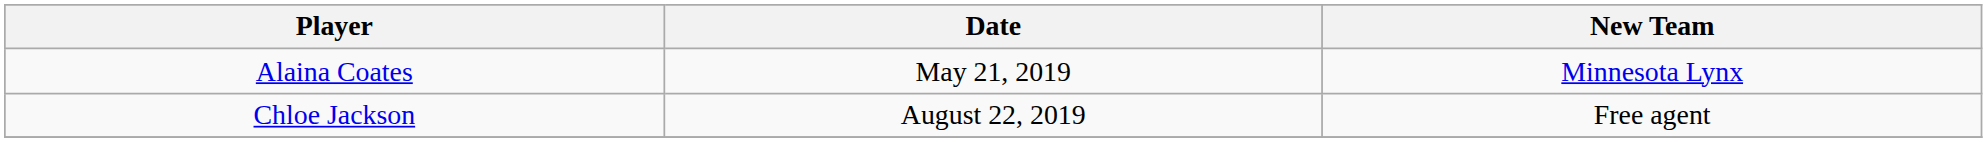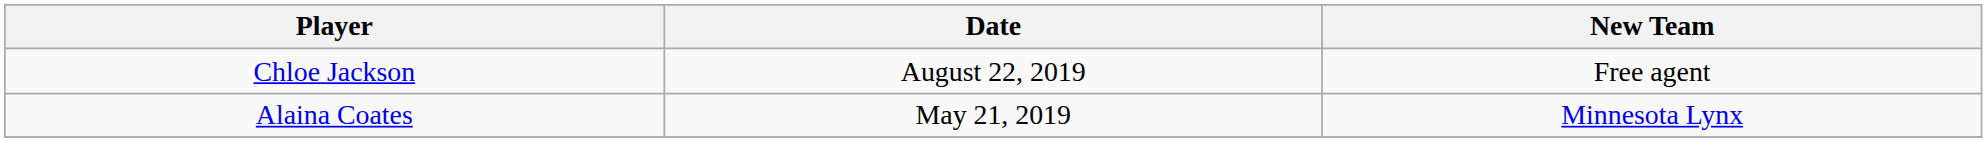rows swapped: (334, 70) <-> (334, 114)
